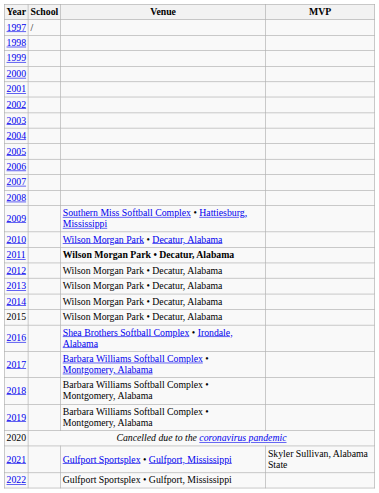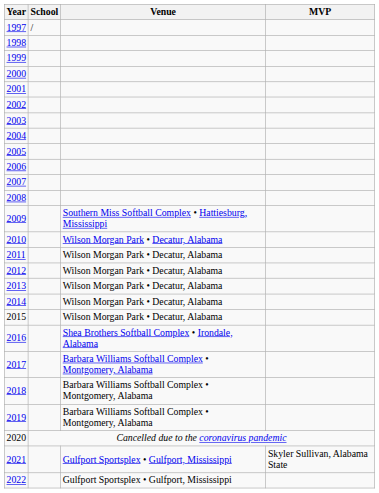(148, 255) bold -> (143, 255) normal
